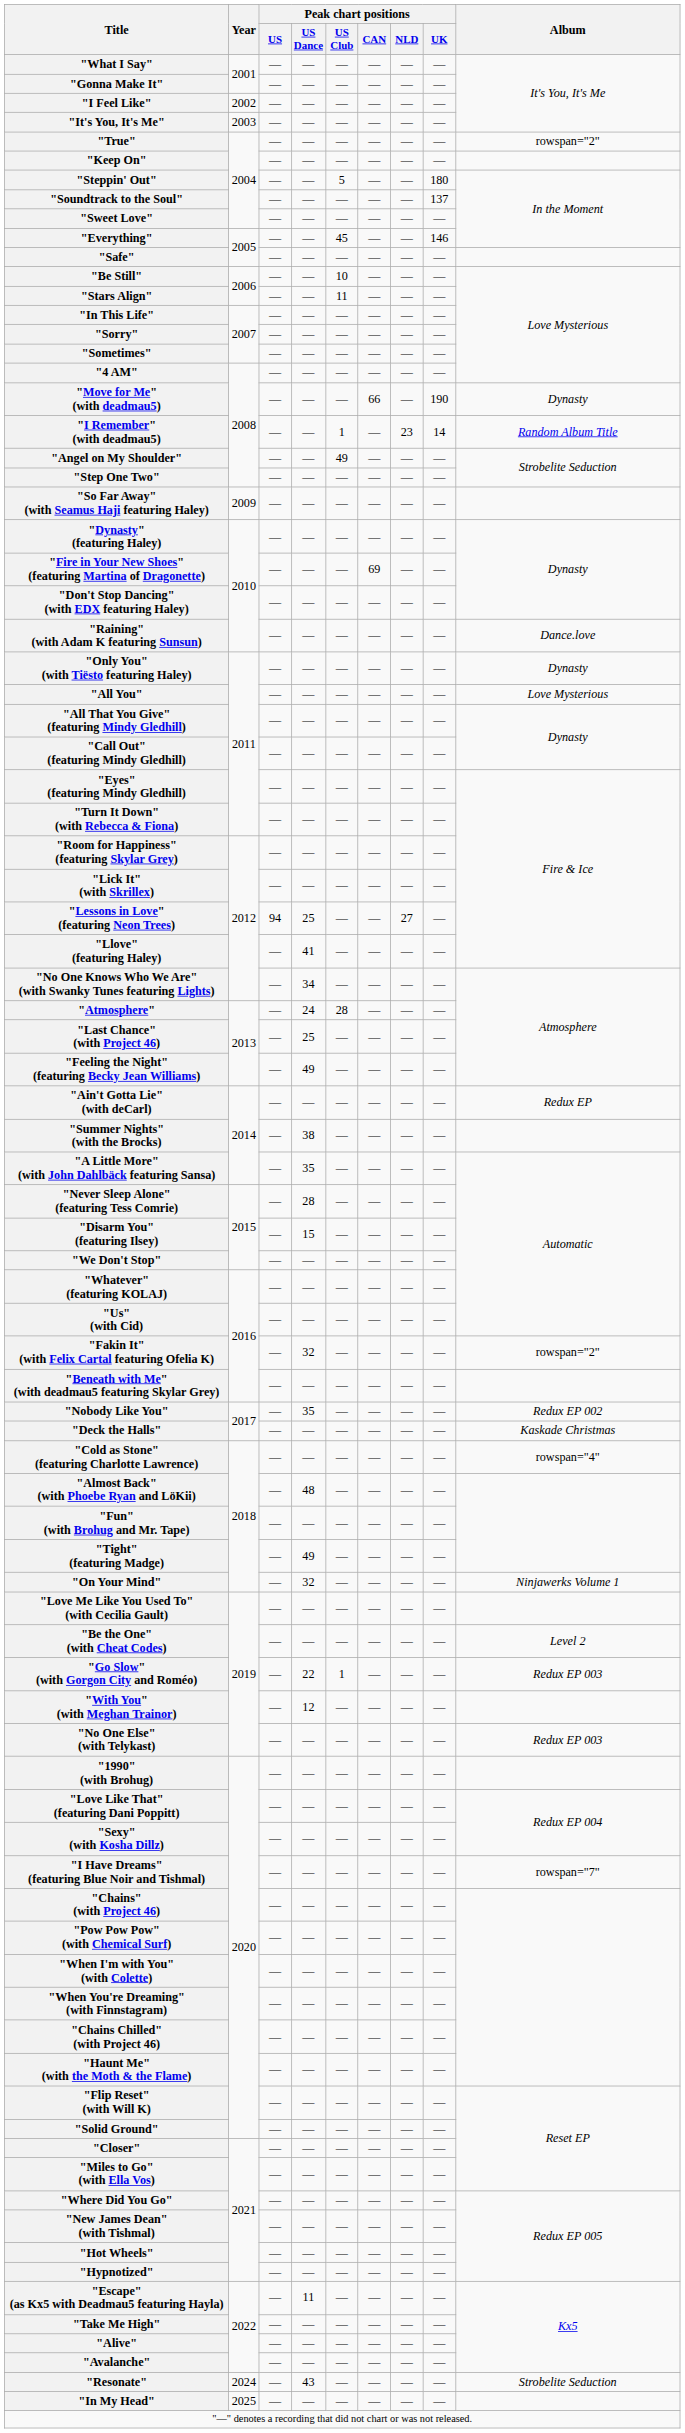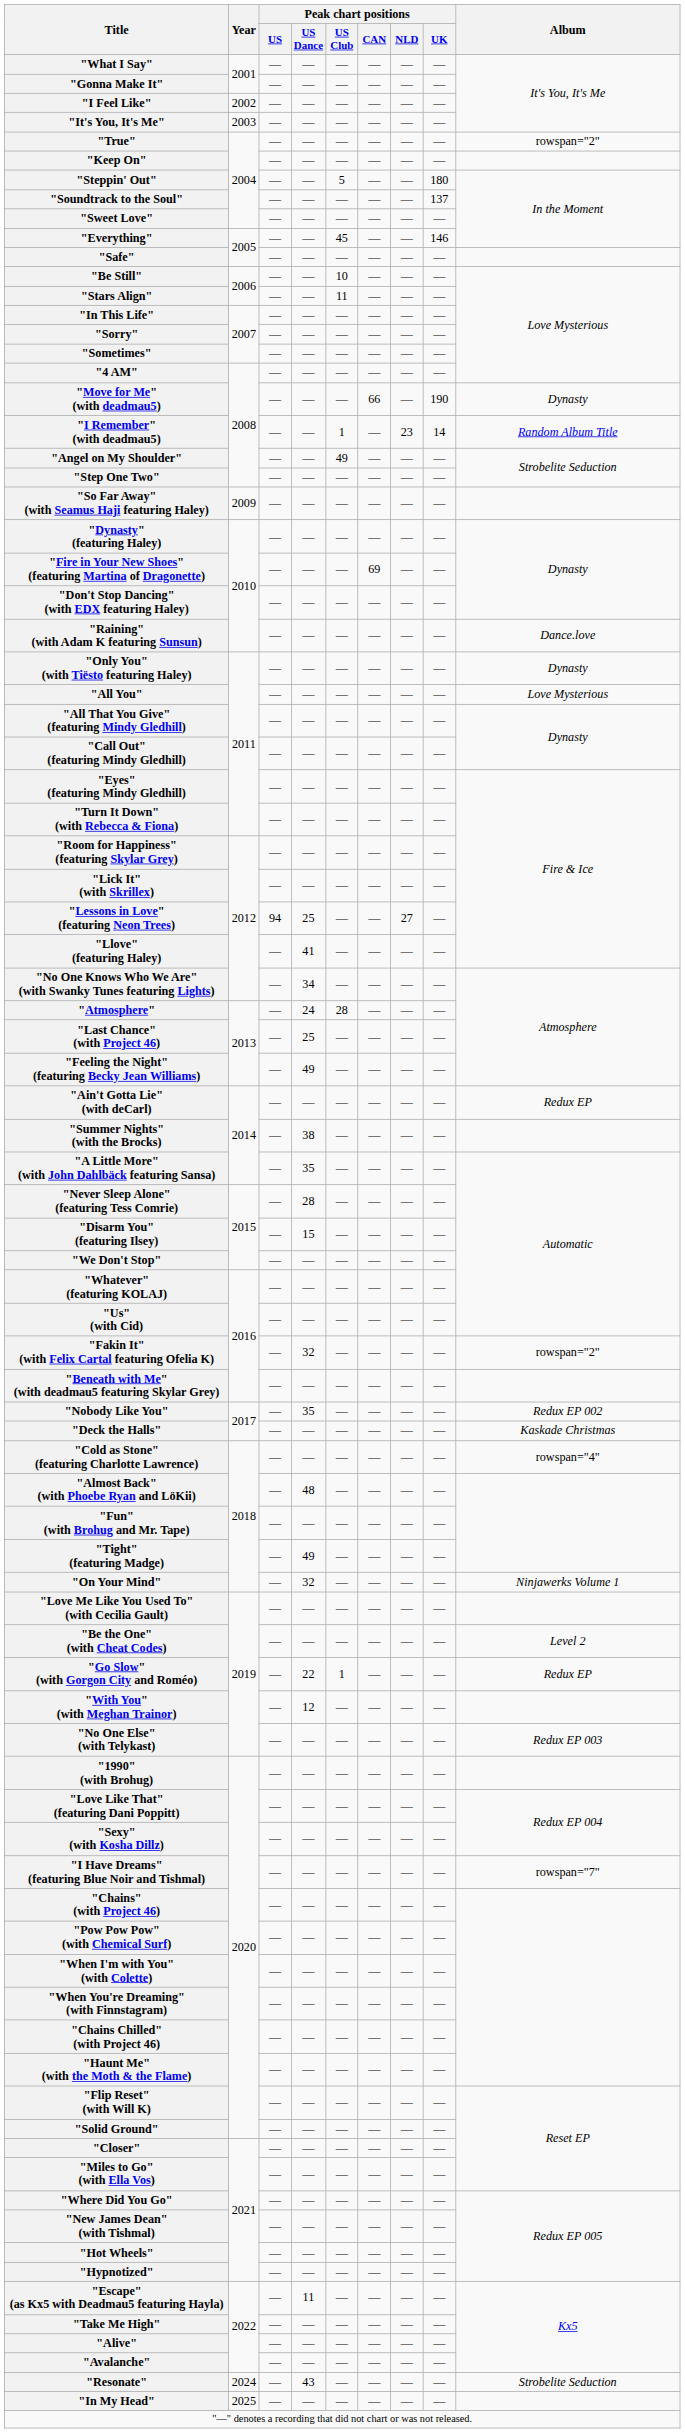(568, 1674) Redux EP 003 -> (568, 1674) Redux EP
